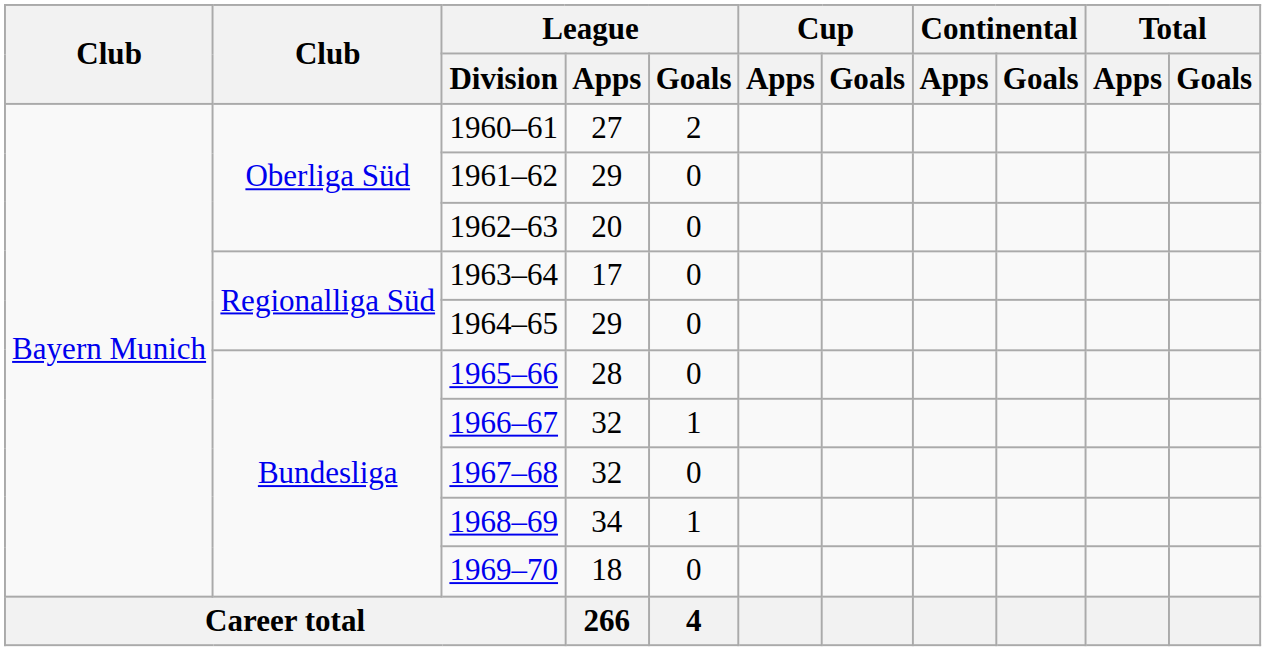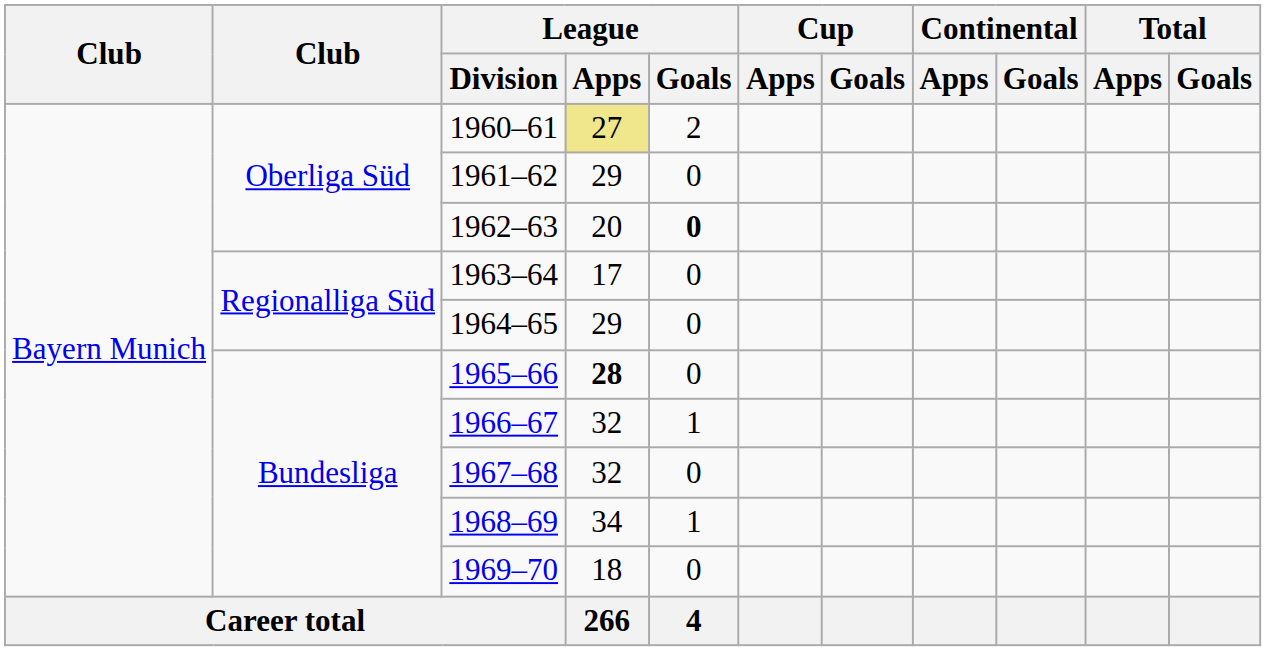(607, 127) no background -> (607, 127) khaki background
(694, 226) normal -> (694, 226) bold
(607, 373) normal -> (607, 373) bold
